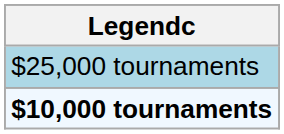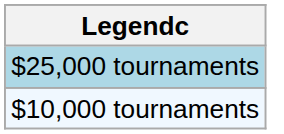(142, 108) bold -> (135, 108) normal
